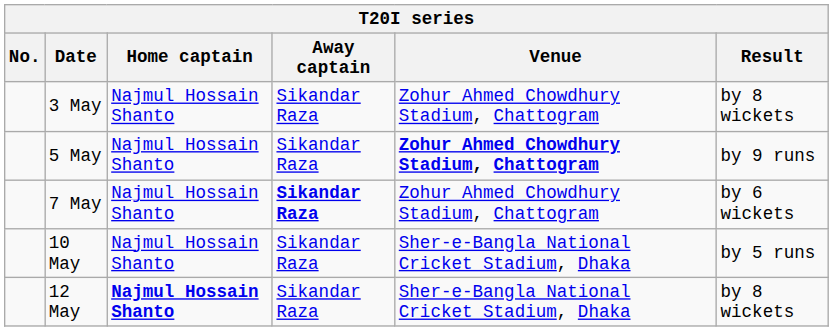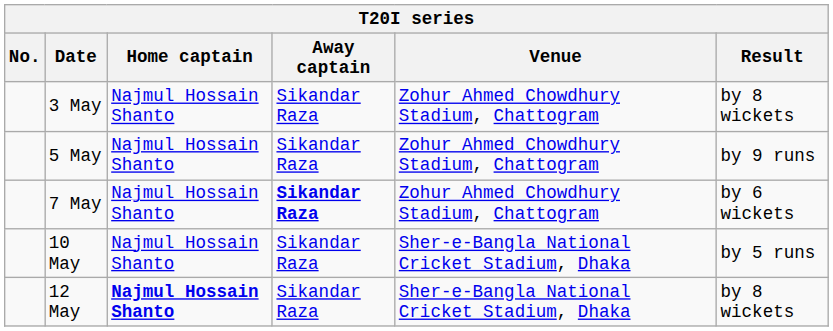(509, 155) bold -> (509, 155) normal
